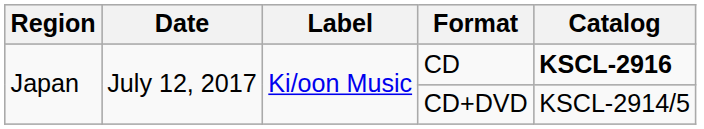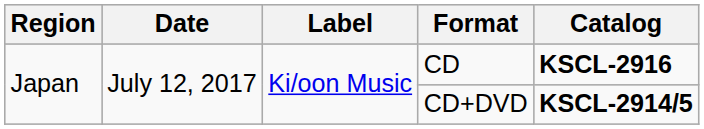(615, 104) normal -> (616, 104) bold
